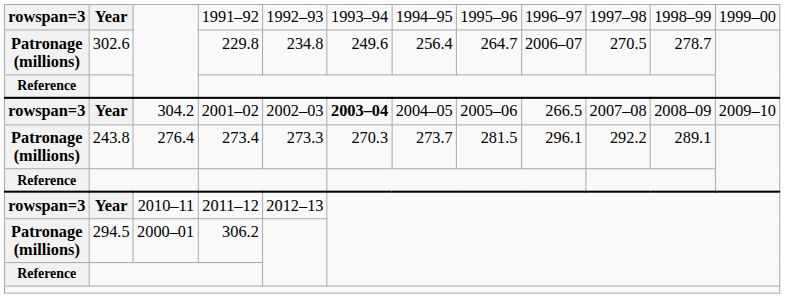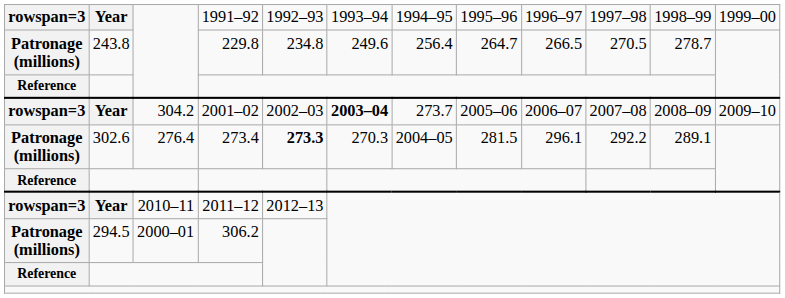(111, 43) 302.6 -> (111, 43) 243.8
(553, 43) 2006–07 -> (564, 43) 266.5
(424, 111) 2004–05 -> (434, 111) 273.7
(564, 111) 266.5 -> (553, 111) 2006–07
(111, 137) 243.8 -> (111, 137) 302.6
(305, 137) normal -> (305, 137) bold
(434, 137) 273.7 -> (424, 137) 2004–05
